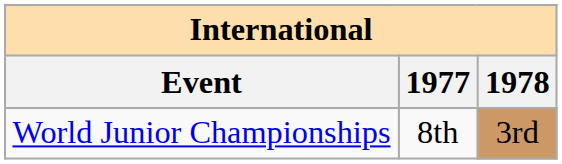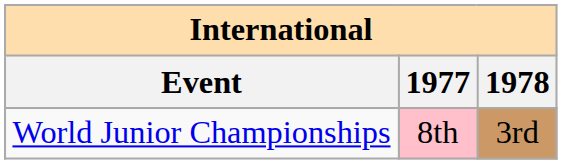(438, 132) no background -> (438, 132) pink background
